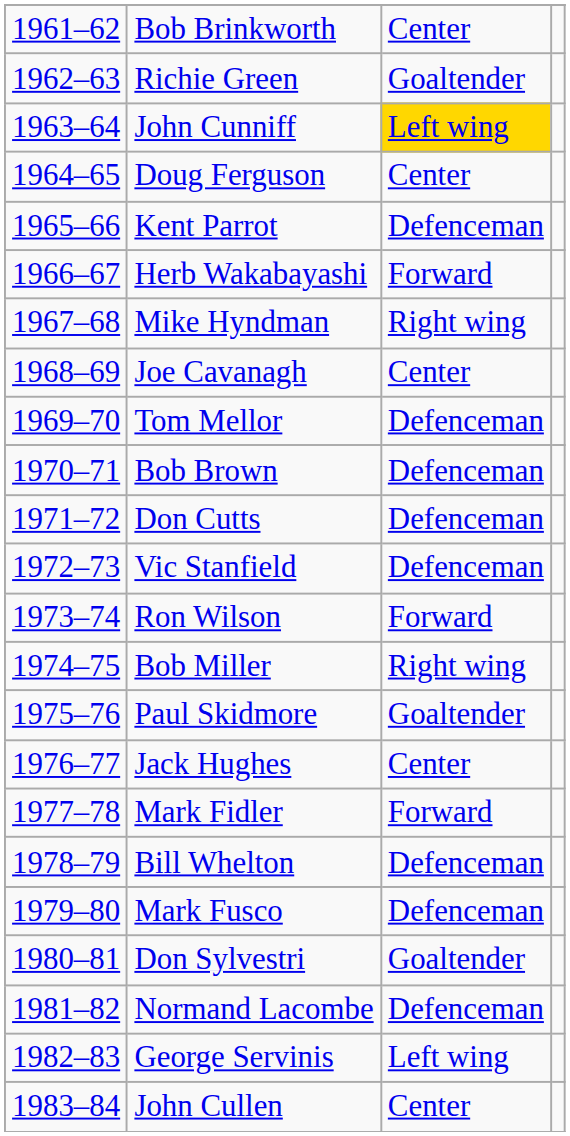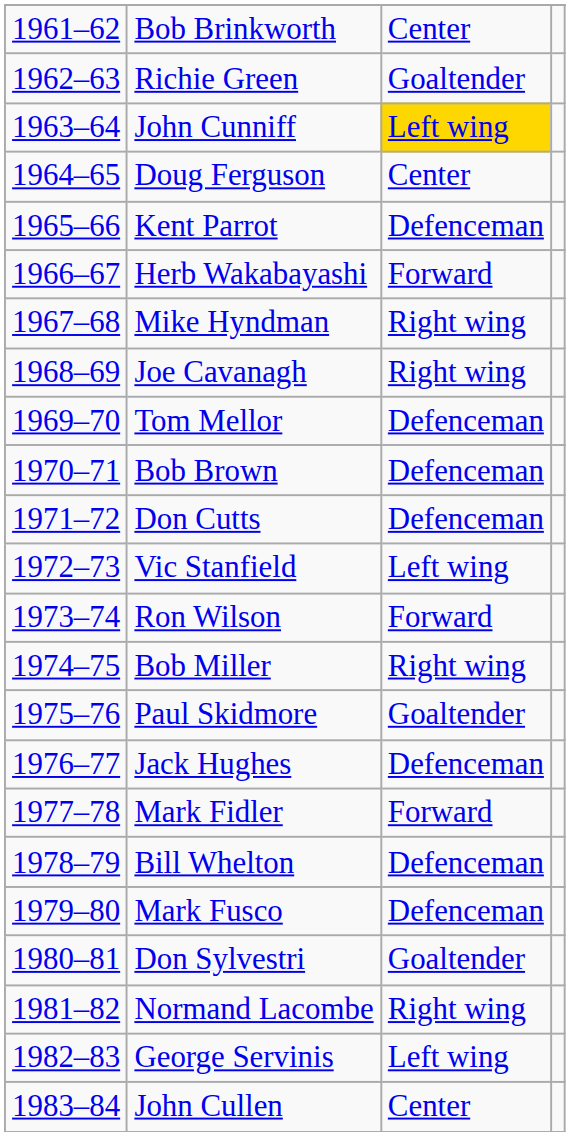(429, 371) Center -> (457, 371) Right wing
(466, 567) Defenceman -> (448, 567) Left wing
(429, 763) Center -> (466, 763) Defenceman
(466, 1008) Defenceman -> (457, 1008) Right wing
